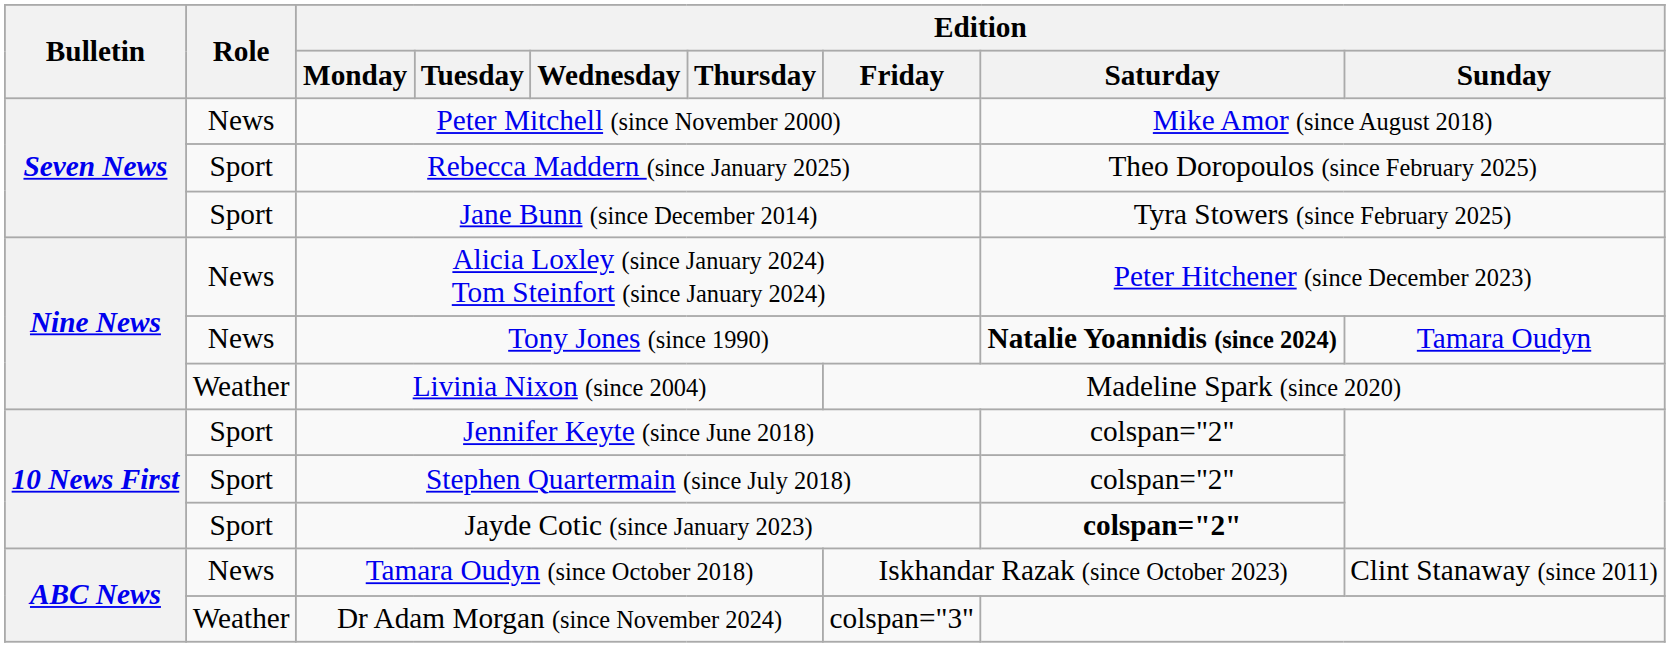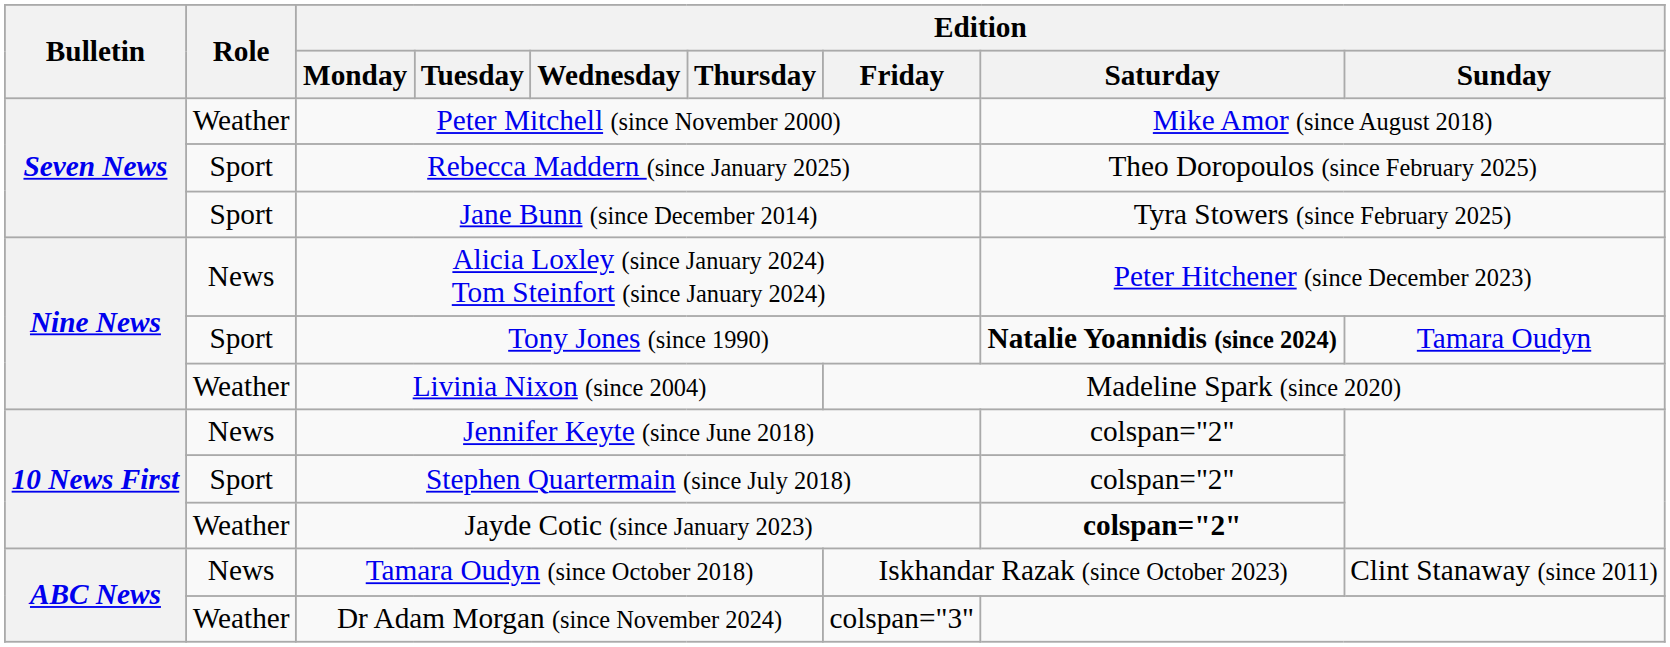(241, 120) News -> (241, 120) Weather
(241, 339) News -> (241, 339) Sport
(241, 432) Sport -> (241, 432) News
(241, 525) Sport -> (241, 525) Weather
